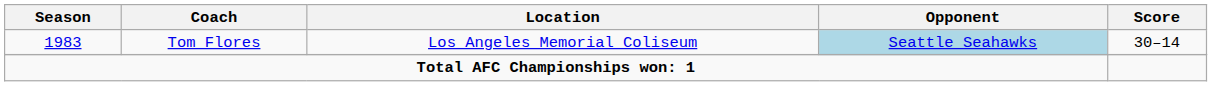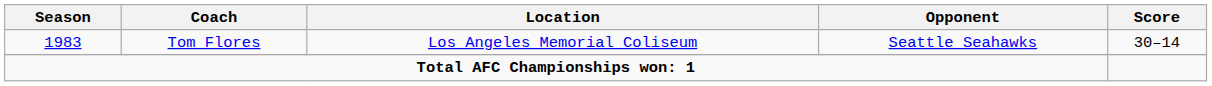(963, 42) lightblue background -> (963, 42) no background
